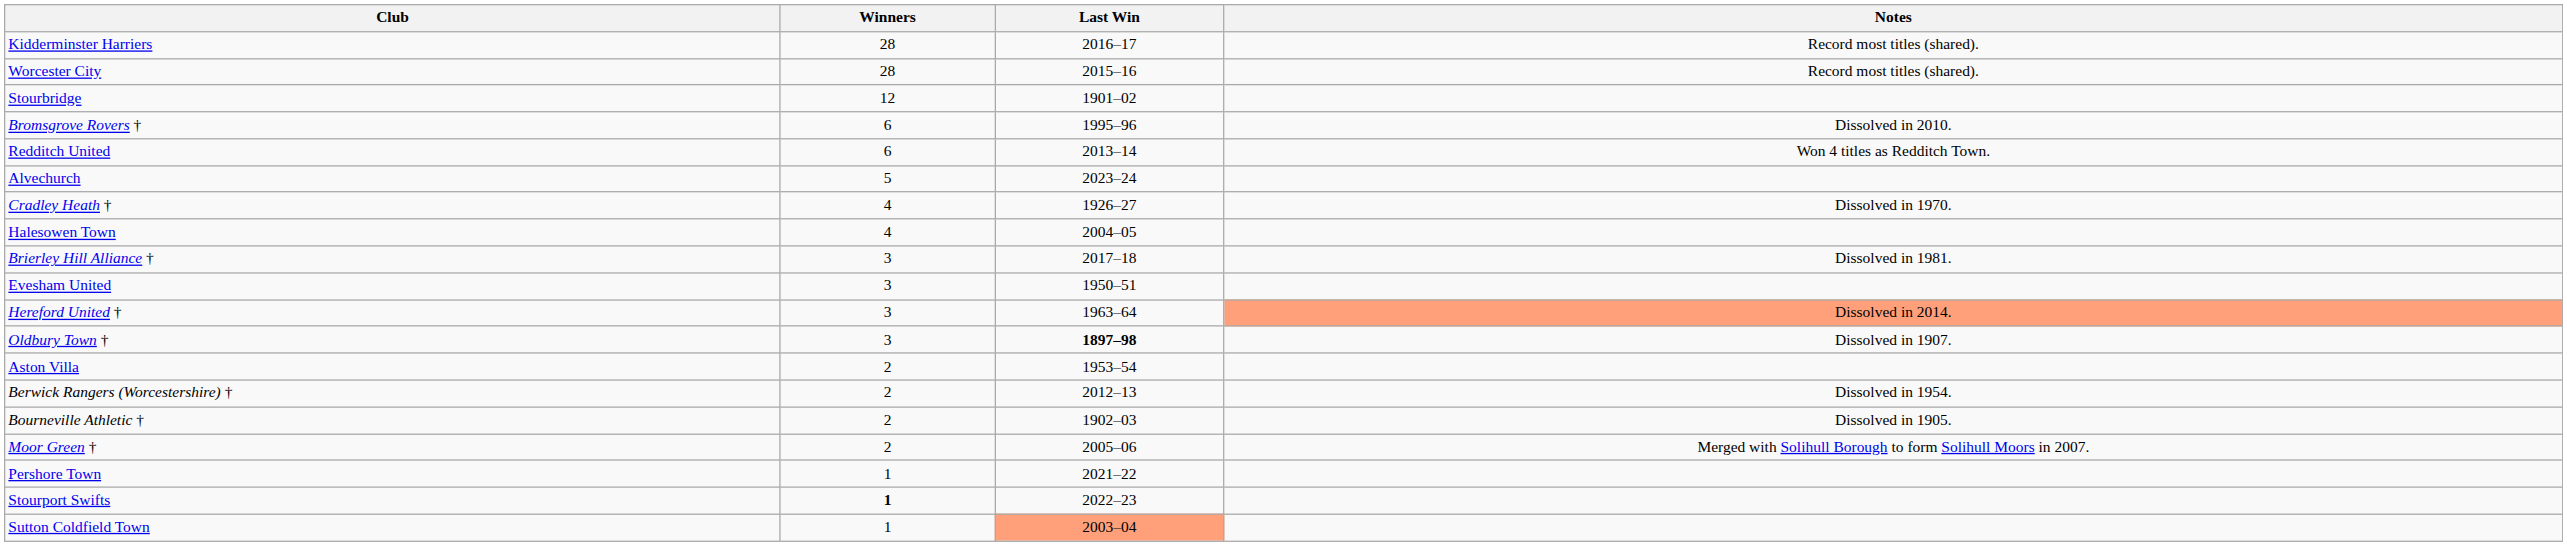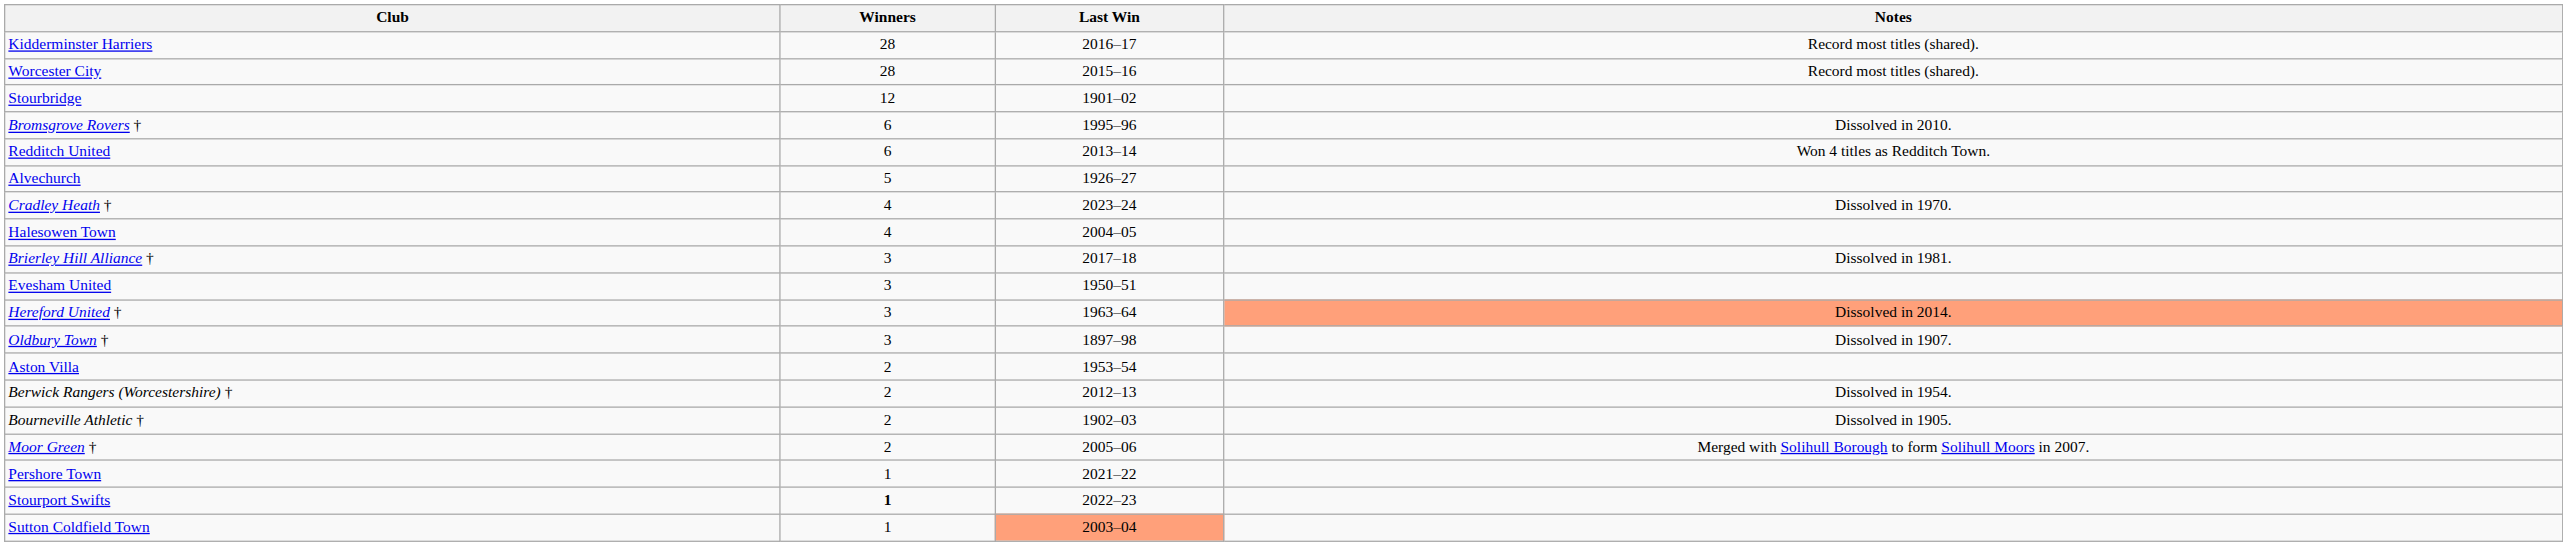(1109, 178) 2023–24 -> (1109, 178) 1926–27
(1109, 205) 1926–27 -> (1109, 205) 2023–24
(1109, 339) bold -> (1109, 339) normal
